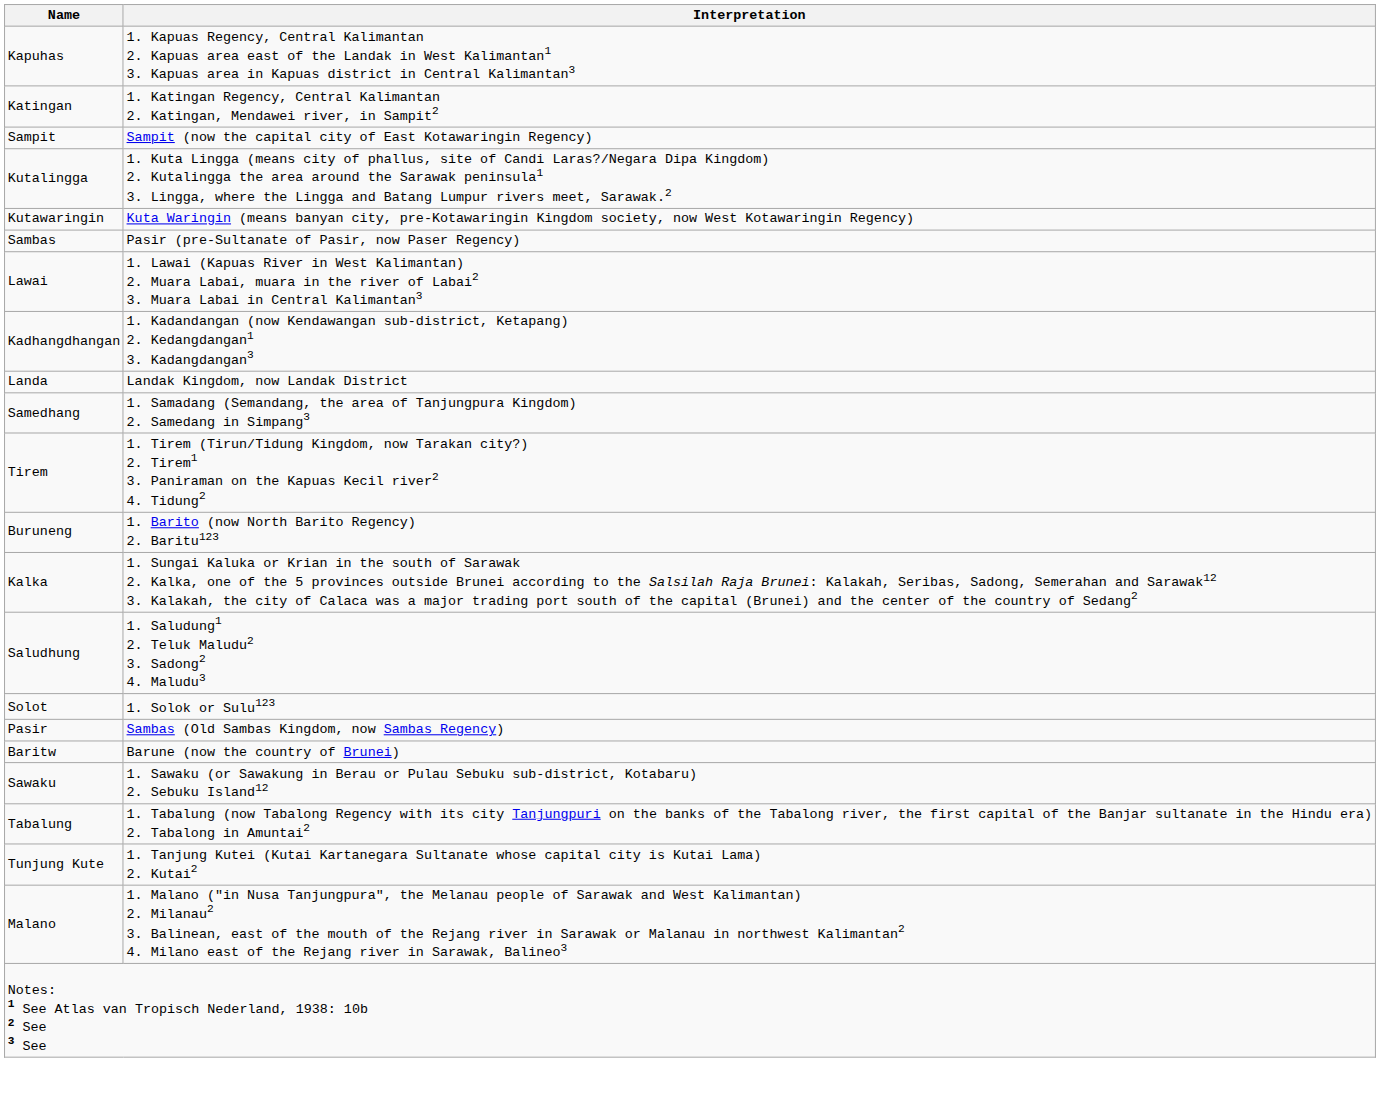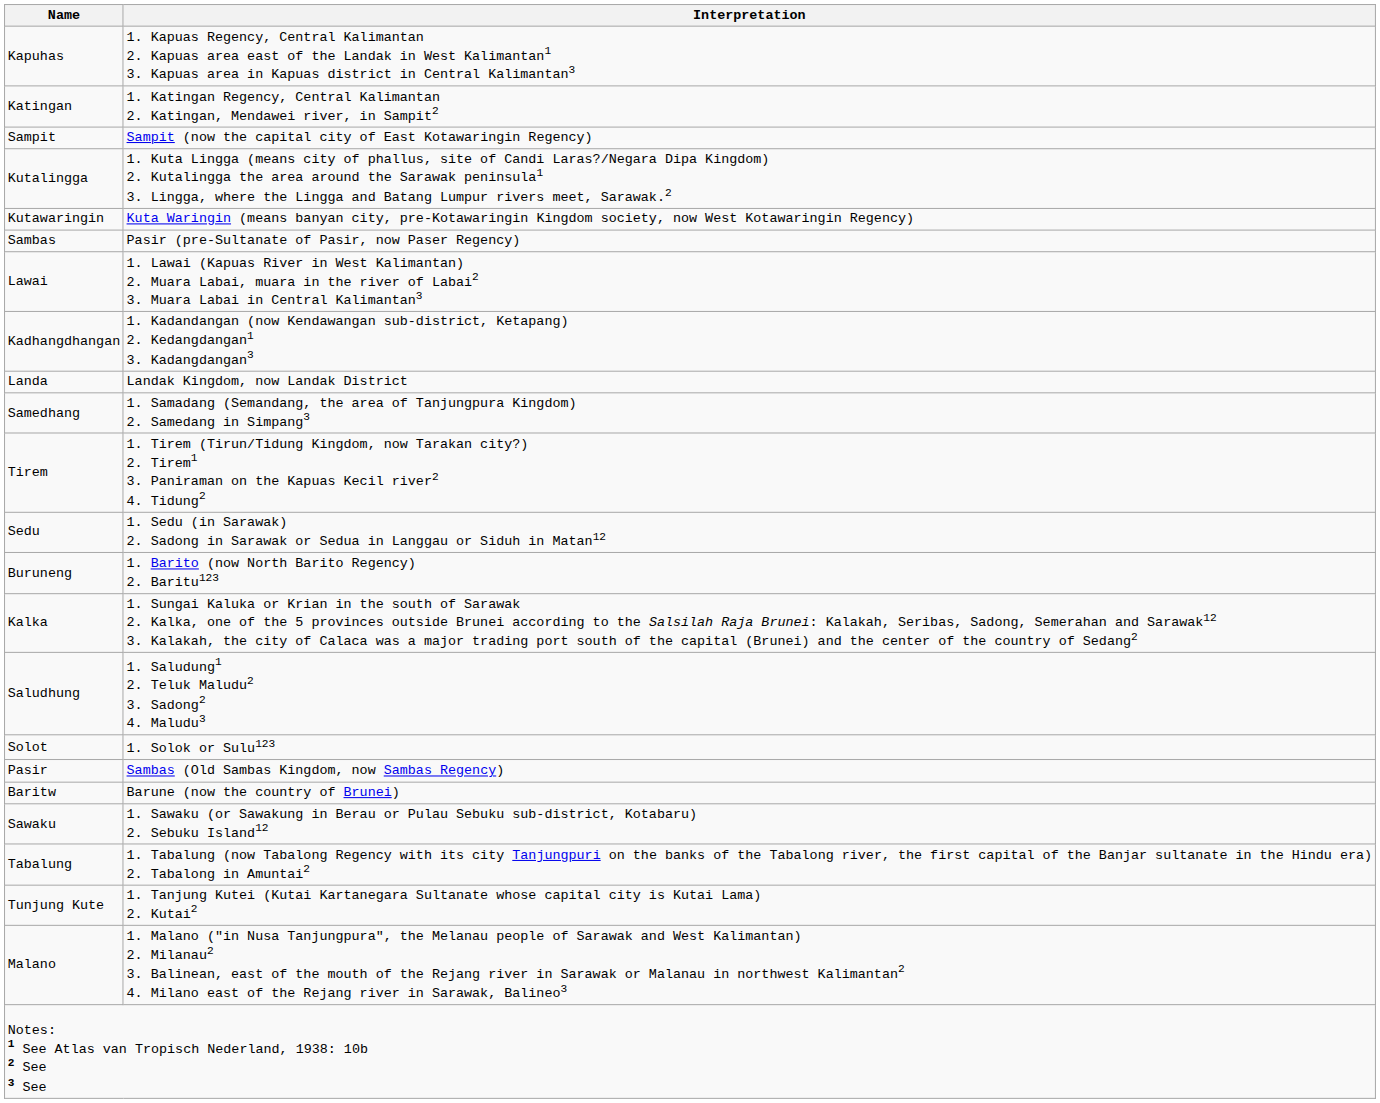+ row: (24, 532)
